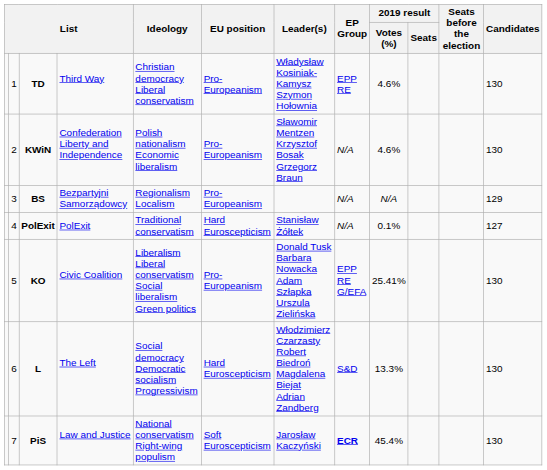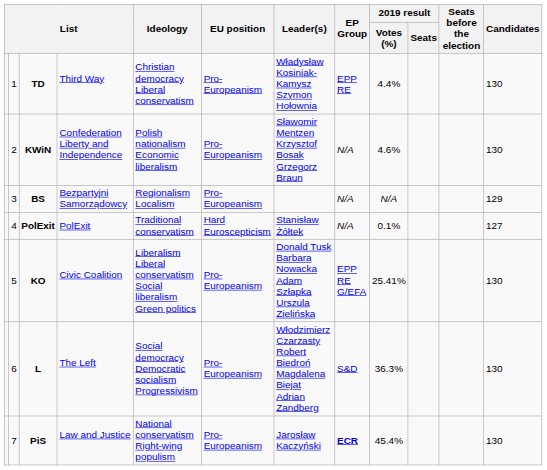(389, 83) 4.6% -> (389, 83) 4.4%
(237, 369) Hard Euroscepticism -> (233, 369) Pro-Europeanism
(389, 369) 13.3% -> (389, 369) 36.3%
(237, 440) Soft Euroscepticism -> (233, 440) Pro-Europeanism
